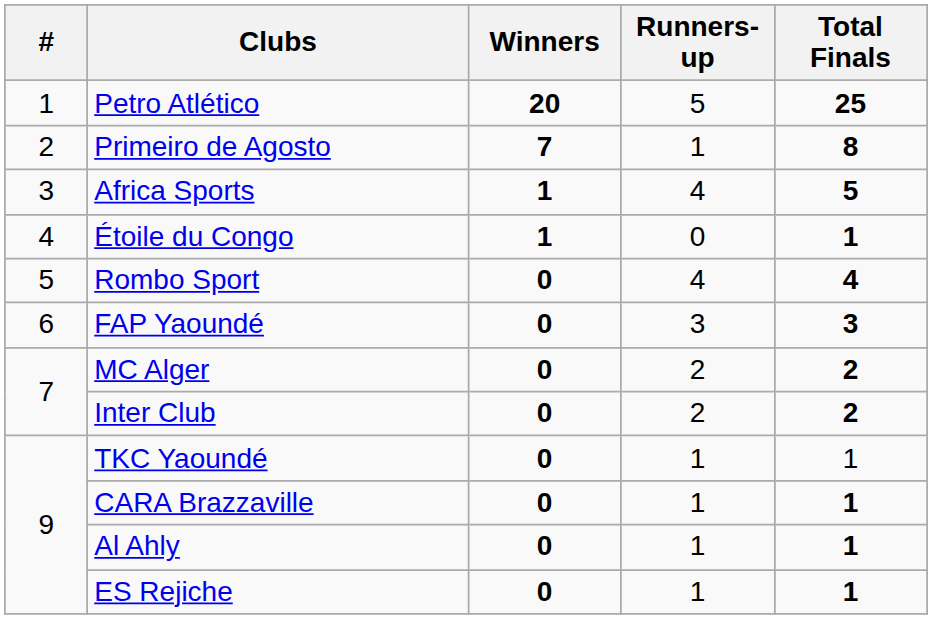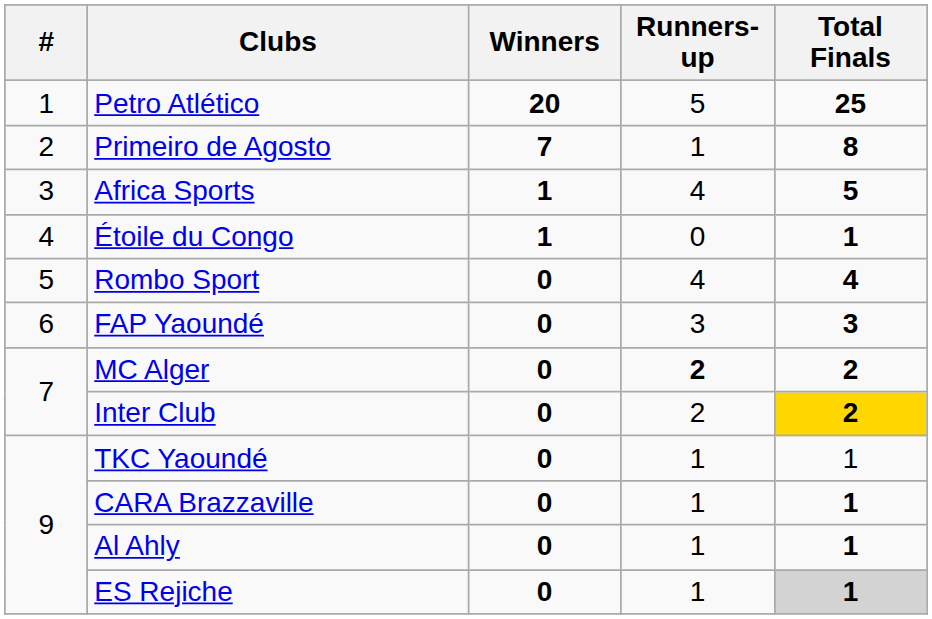(698, 369) normal -> (698, 369) bold
(850, 413) no background -> (850, 413) gold background
(850, 591) no background -> (850, 591) lightgrey background
